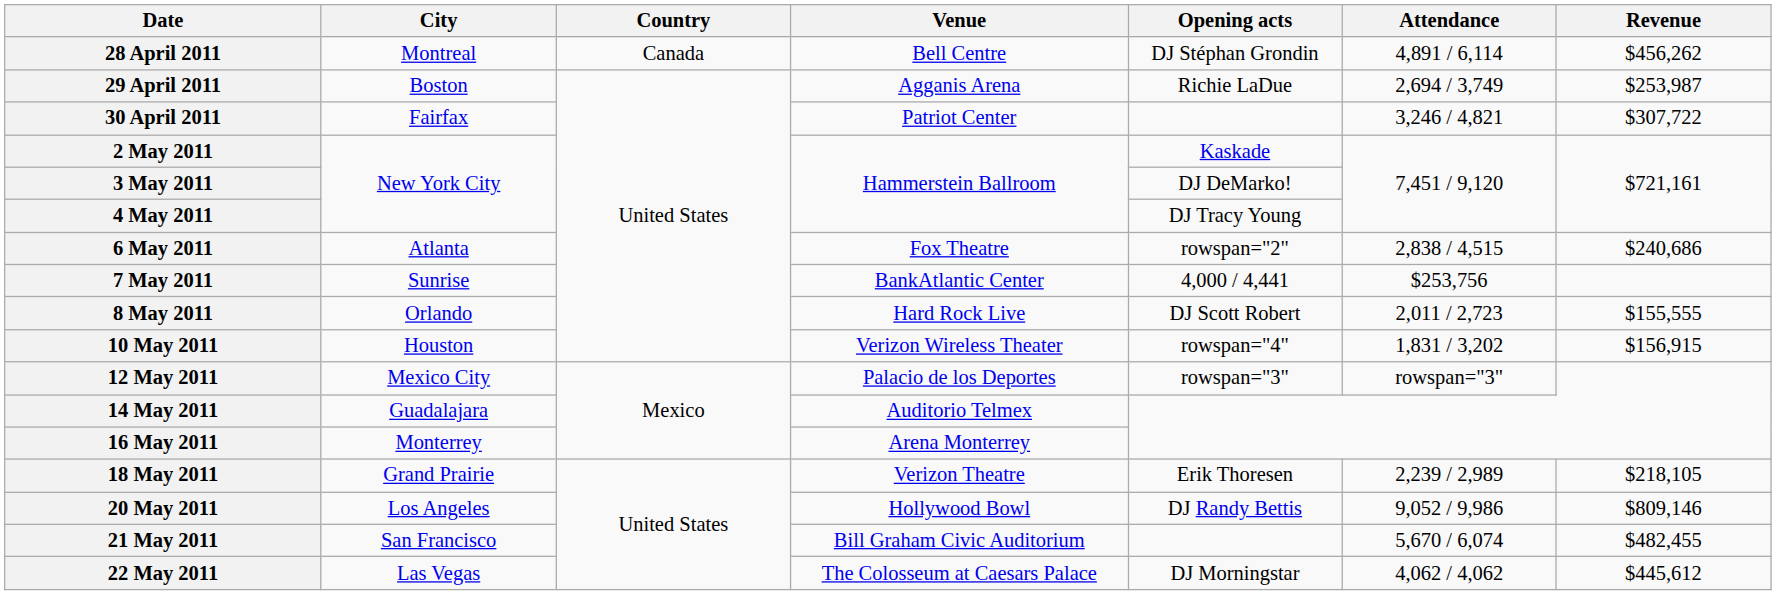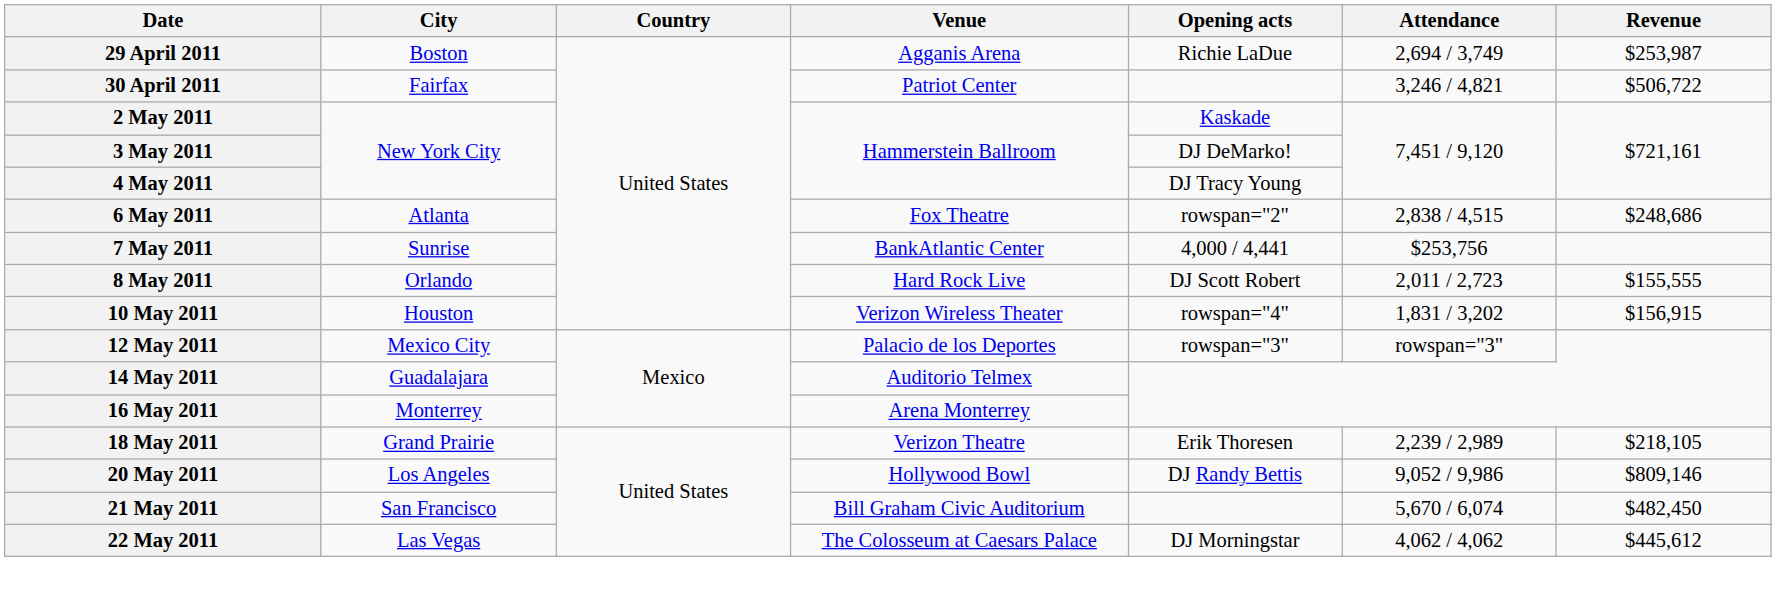- row: (163, 53)
(1663, 118) $307,722 -> (1663, 85) $506,722
(1663, 248) $240,686 -> (1663, 215) $248,686
(1663, 540) $482,455 -> (1663, 507) $482,450
